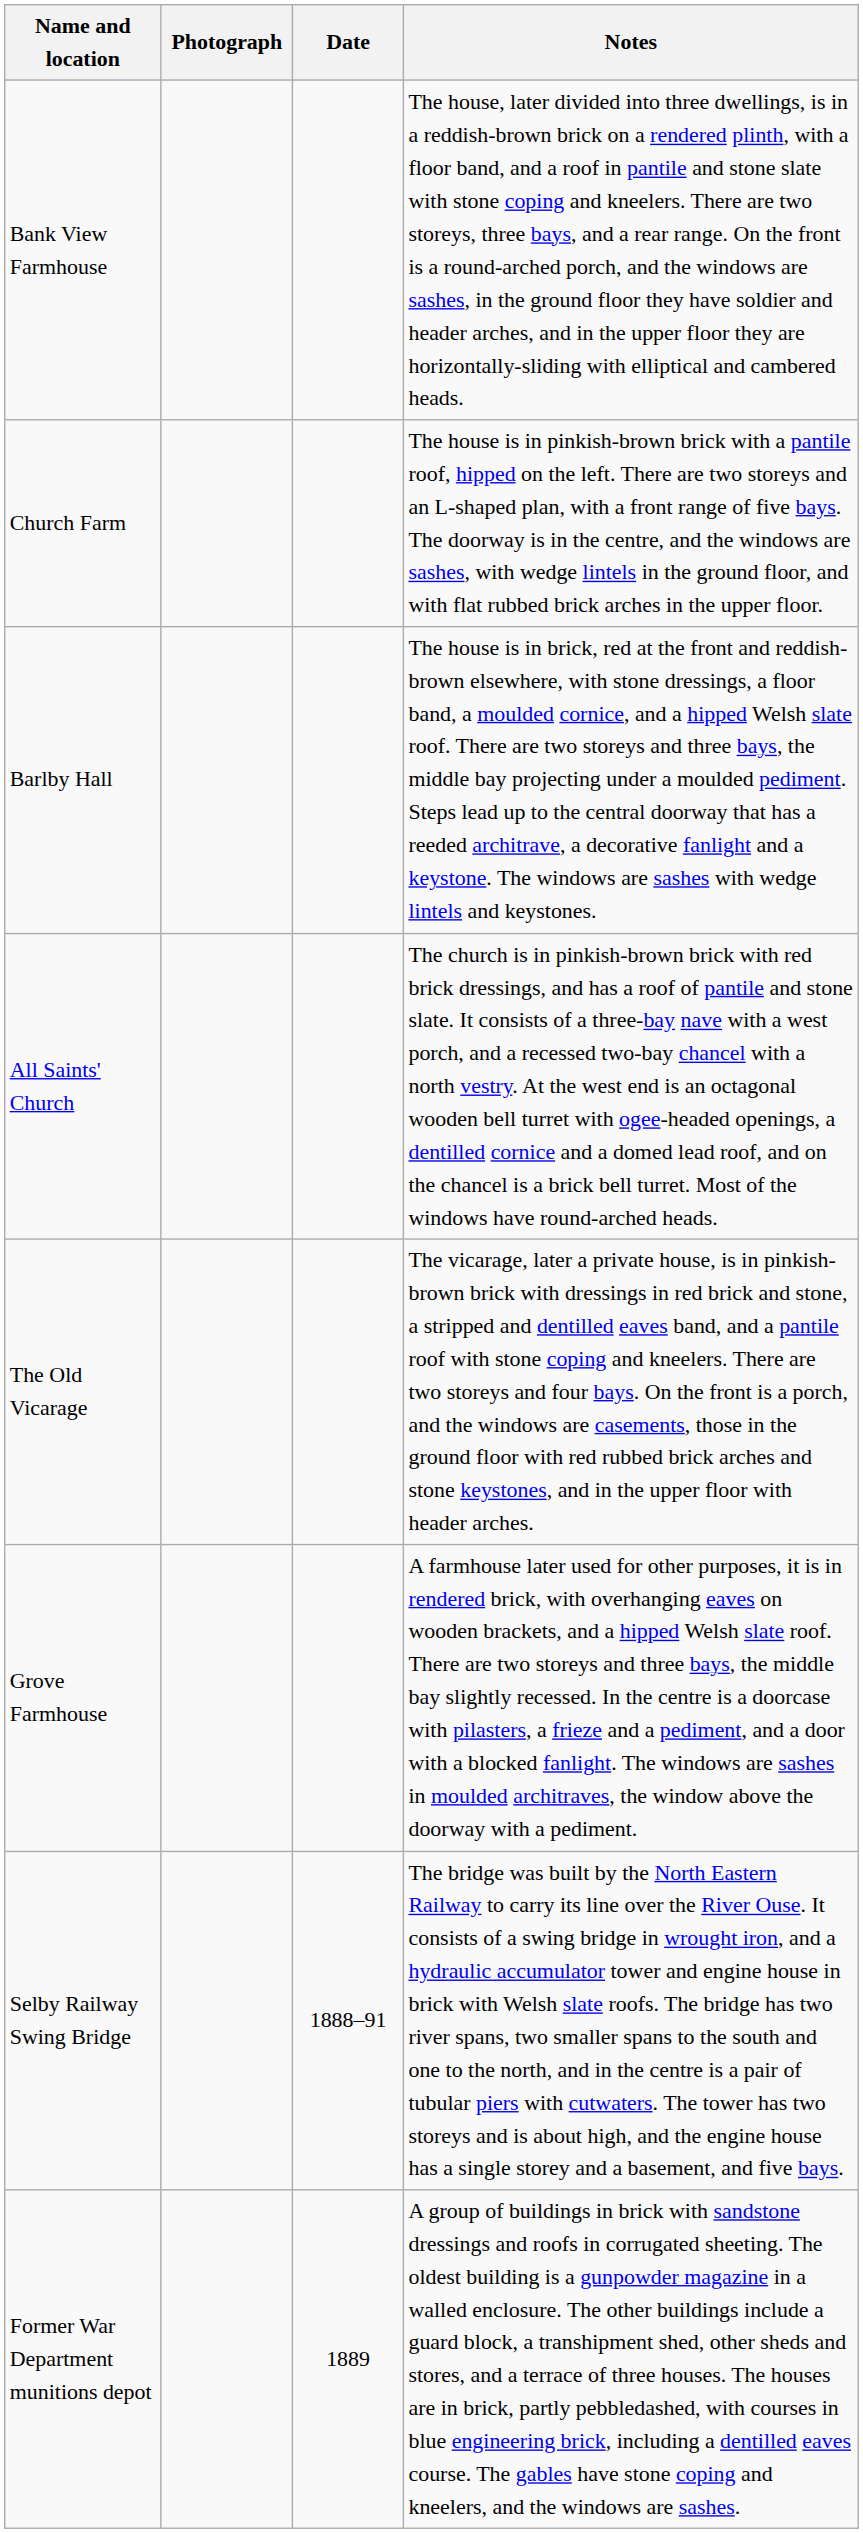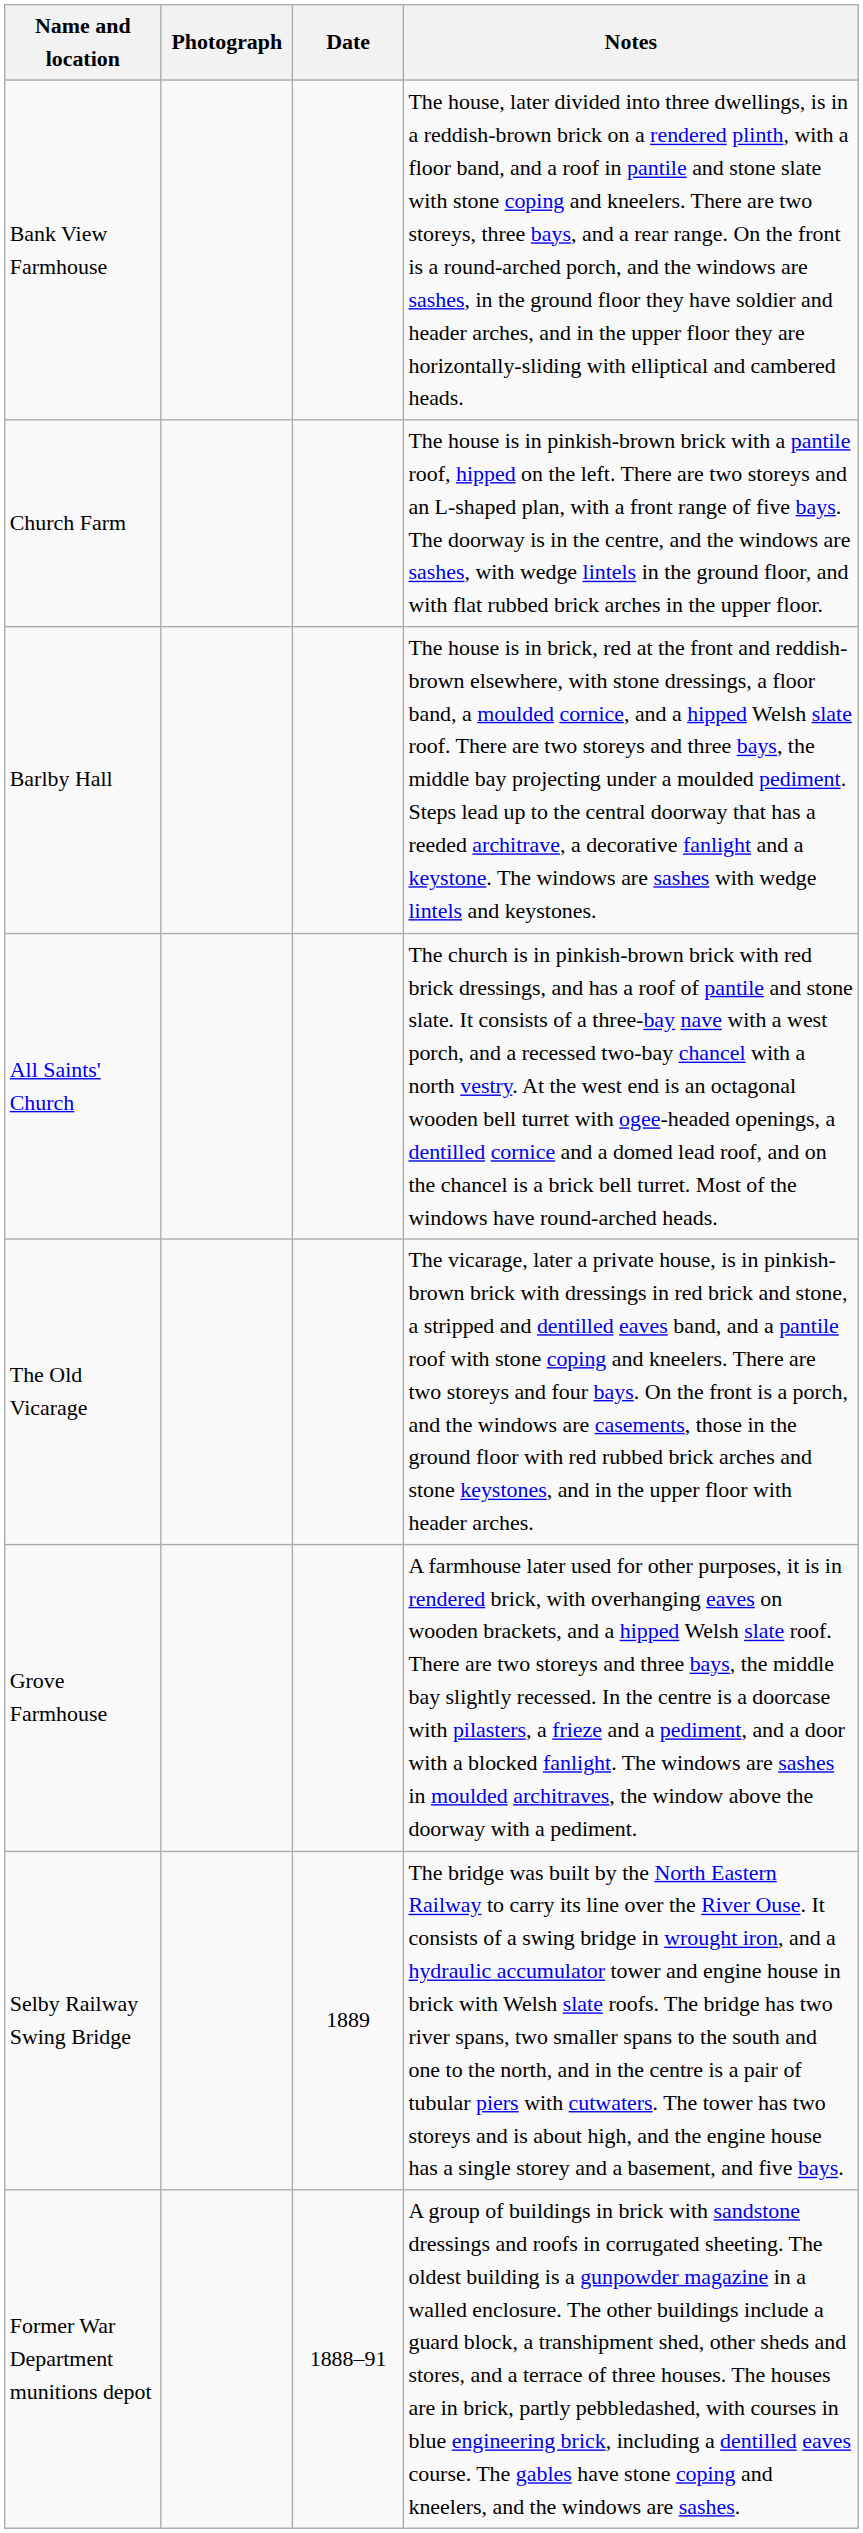(348, 2020) 1888–91 -> (348, 2020) 1889
(348, 2359) 1889 -> (348, 2359) 1888–91
